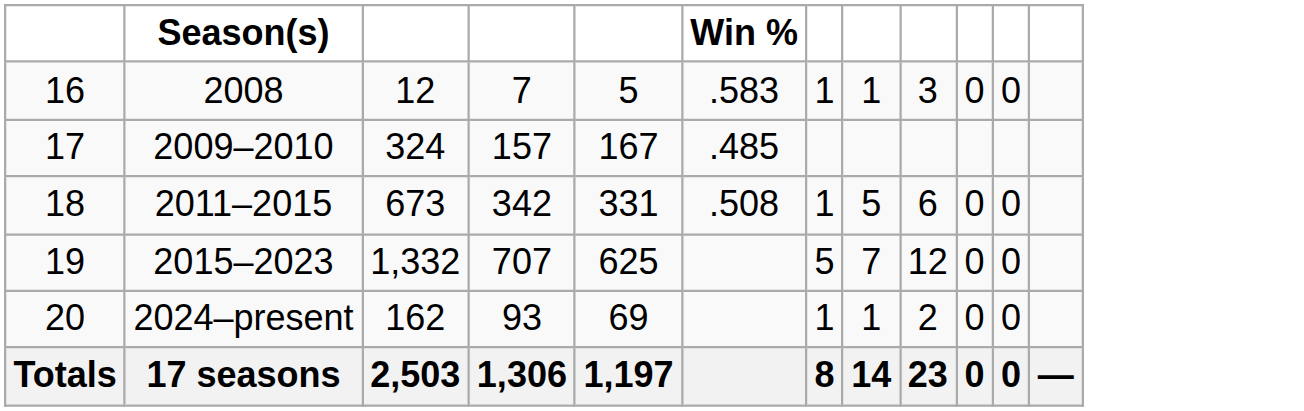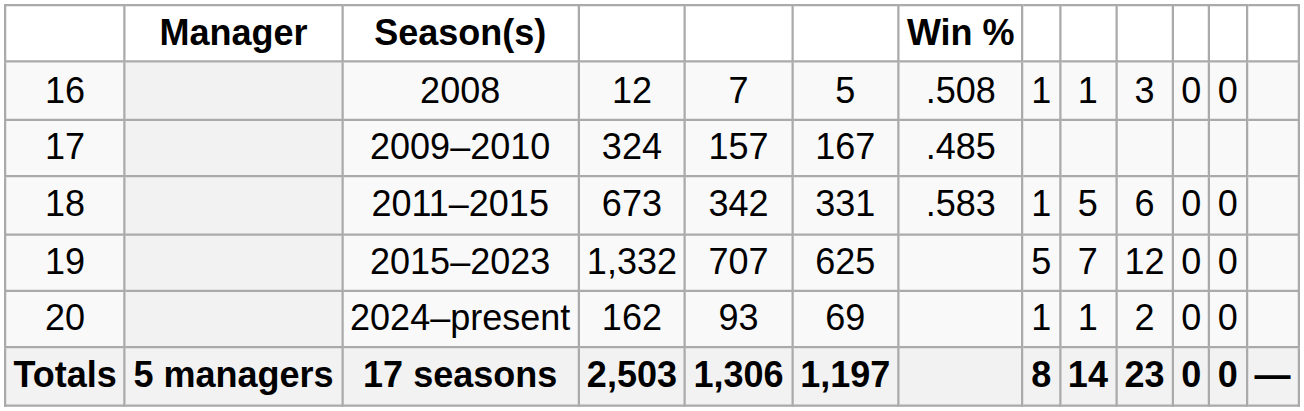+ column: (233, 33)
(744, 90) .583 -> (961, 90) .508
(744, 204) .508 -> (961, 204) .583
